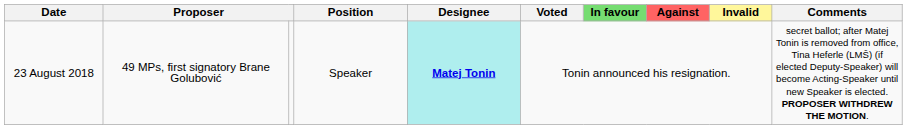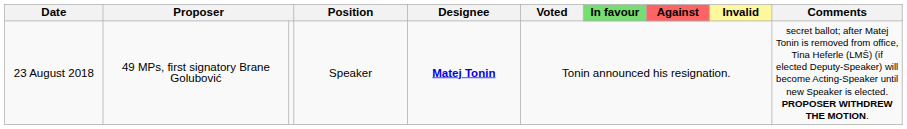(464, 72) paleturquoise background -> (464, 72) no background
